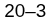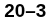(25, 10) normal -> (25, 10) bold
